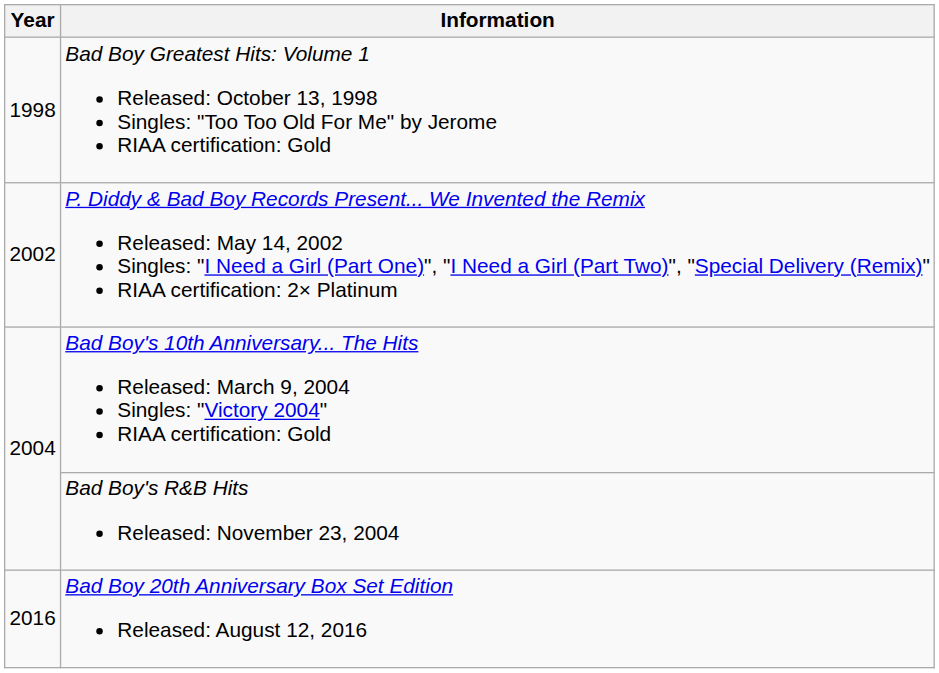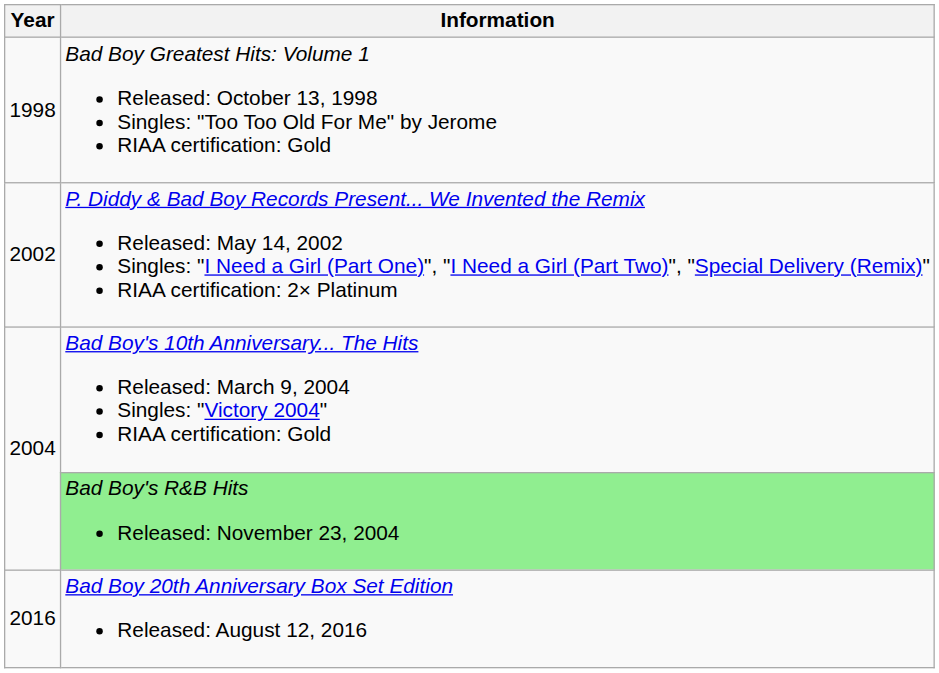(498, 511) no background -> (498, 511) lightgreen background
